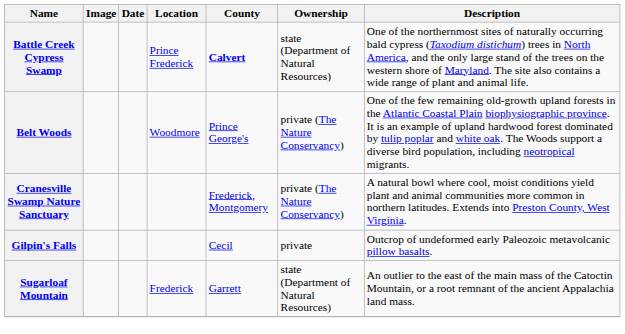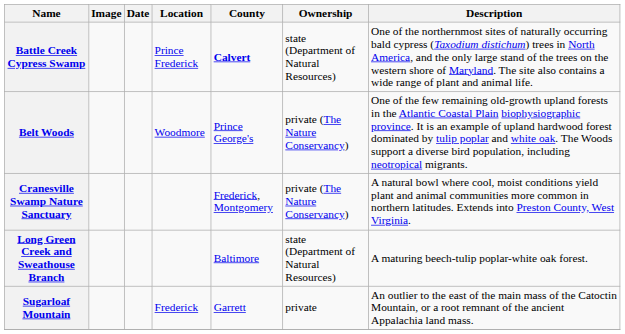- row: (44, 245)
+ row: (46, 258)
(315, 288) state (Department of Natural Resources) -> (301, 308) private
